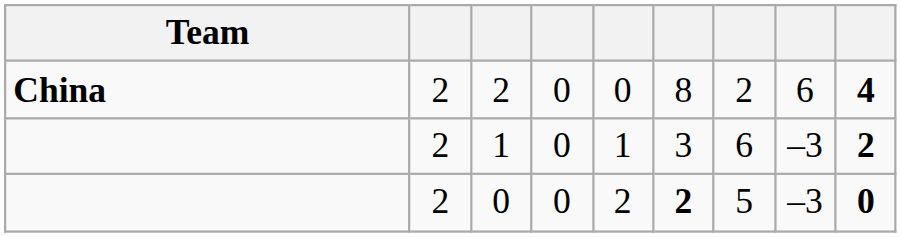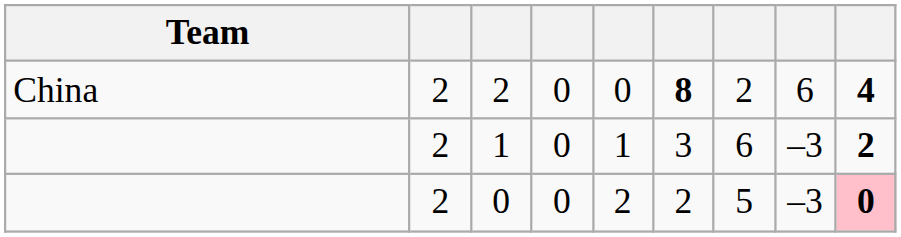(60, 88) bold -> (56, 88) normal
(683, 88) normal -> (683, 88) bold
(683, 201) bold -> (683, 201) normal
(866, 201) no background -> (866, 201) pink background
